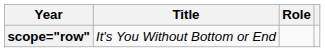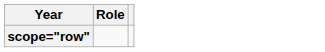- column: (186, 15)
